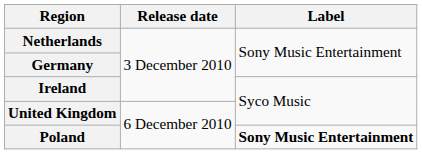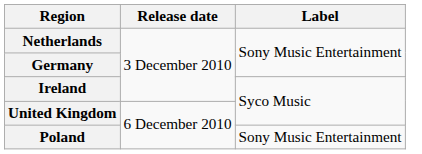(326, 137) bold -> (320, 137) normal
